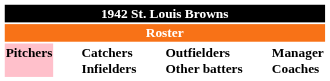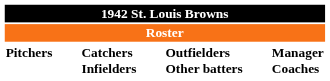(29, 52) pink background -> (29, 52) no background
